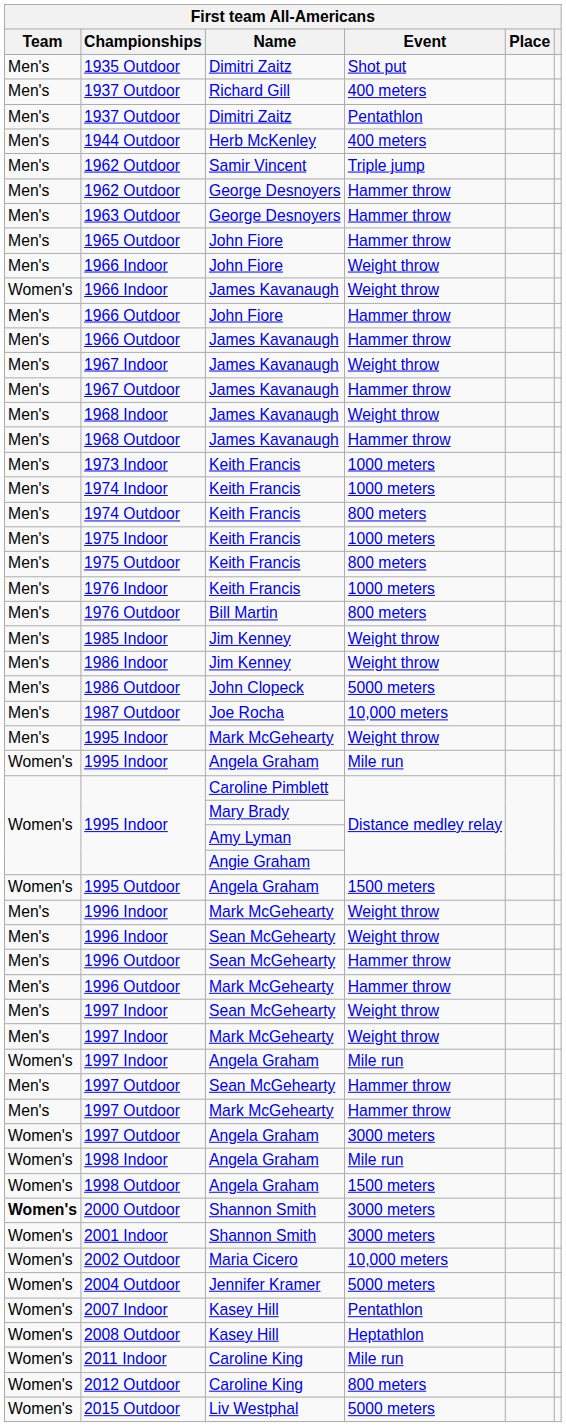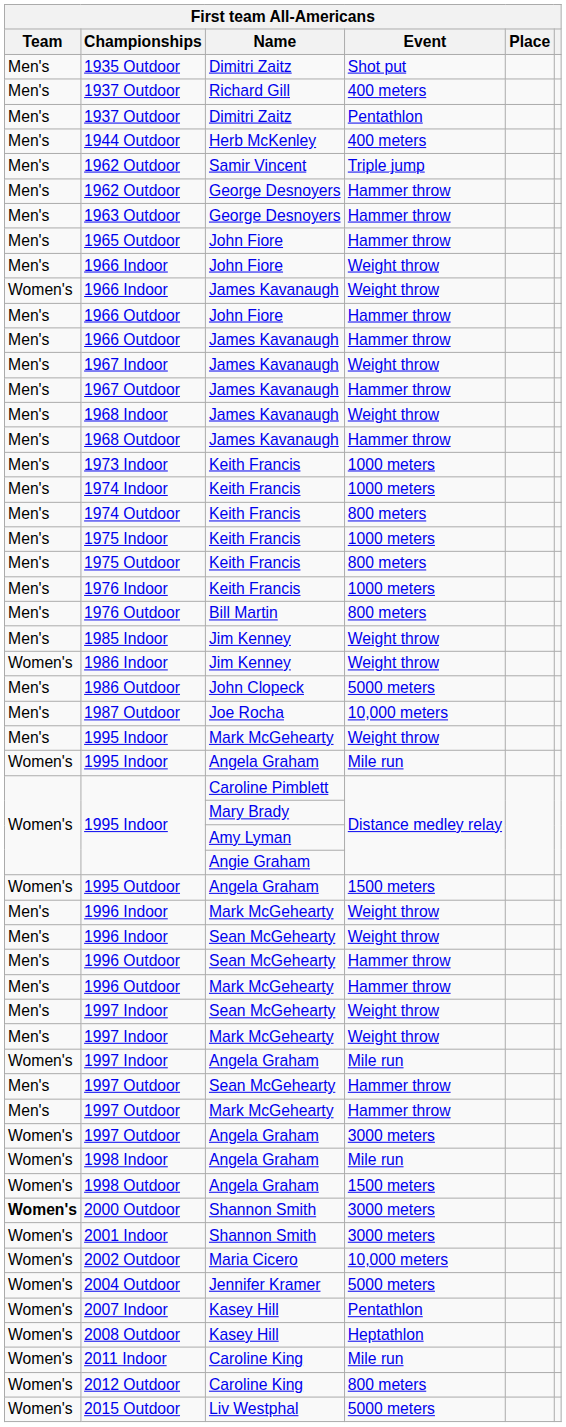(29, 663) Men's -> (40, 663) Women's
